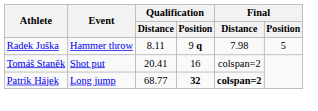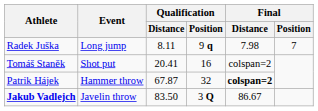(101, 46) Hammer throw -> (103, 46) Long jump
(283, 46) 5 -> (294, 46) 7
(93, 80) Long jump -> (112, 80) Hammer throw
(156, 80) 68.77 -> (166, 80) 67.87
(195, 80) bold -> (206, 80) normal
+ row: (41, 98)
